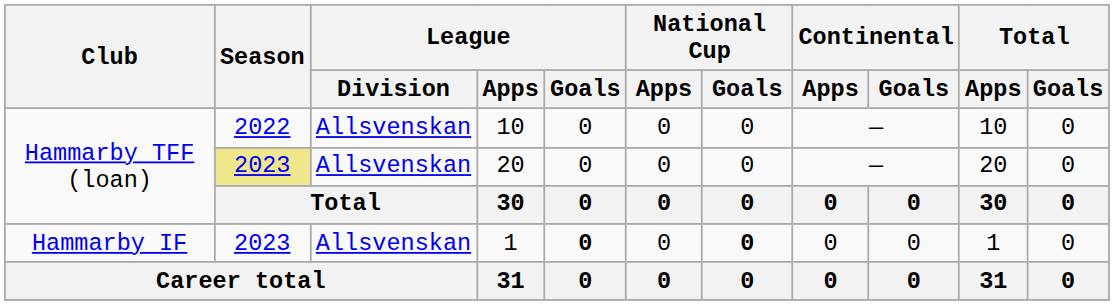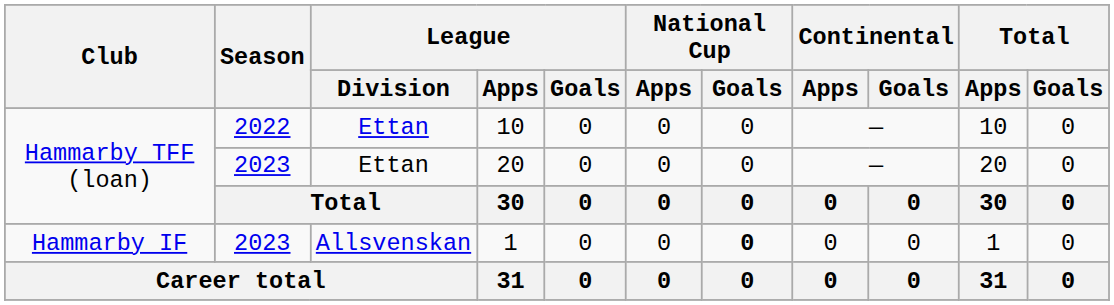(394, 128) Allsvenskan -> (394, 128) Ettan
(262, 166) khaki background -> (262, 166) no background
(394, 166) Allsvenskan -> (394, 166) Ettan
(585, 243) bold -> (585, 243) normal
